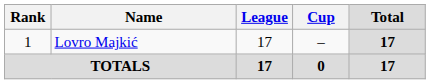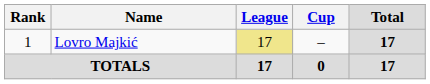(265, 41) no background -> (265, 41) khaki background
